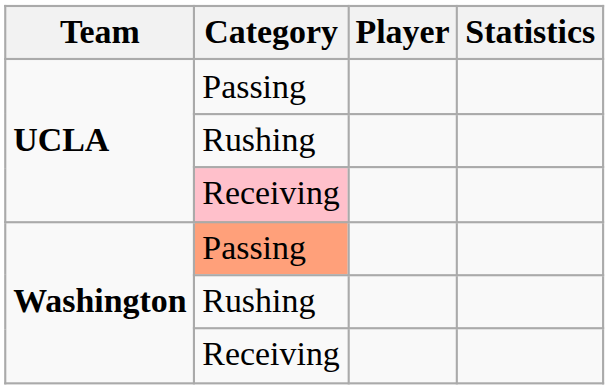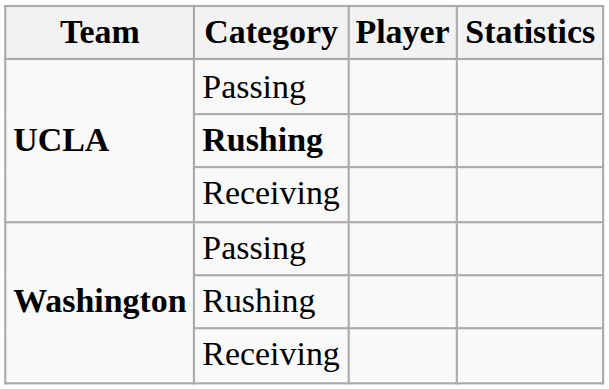(259, 139) normal -> (263, 139) bold
(271, 193) pink background -> (271, 193) no background
(254, 247) lightsalmon background -> (254, 247) no background
